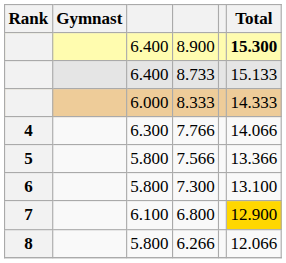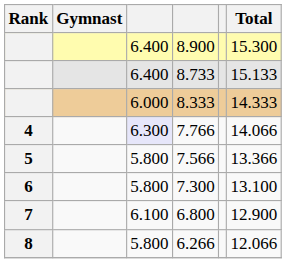(254, 46) bold -> (254, 46) normal
(149, 131) no background -> (149, 131) lavender background
(254, 215) gold background -> (254, 215) no background
